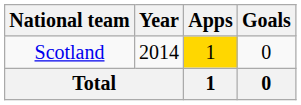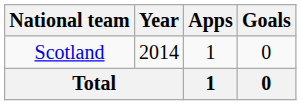(210, 52) gold background -> (210, 52) no background
